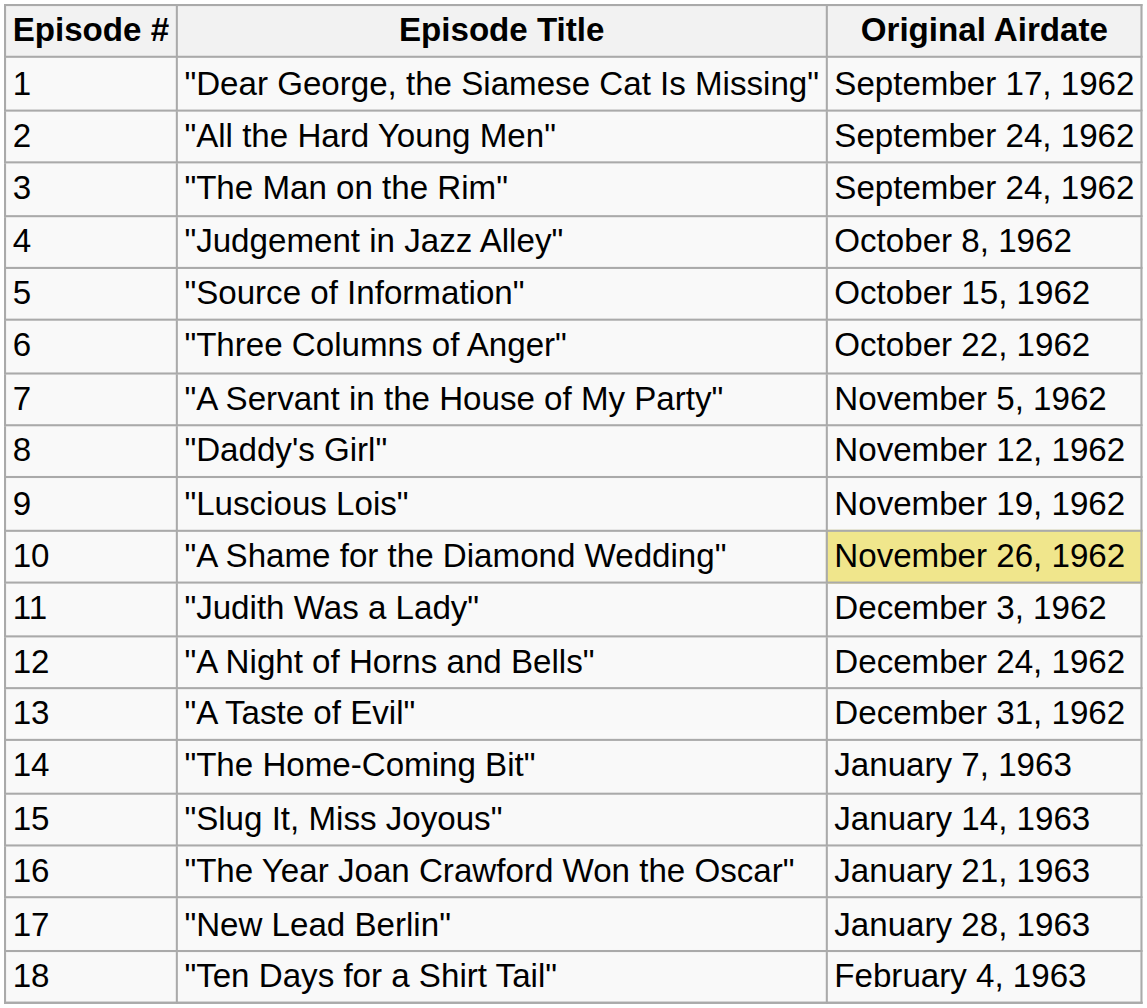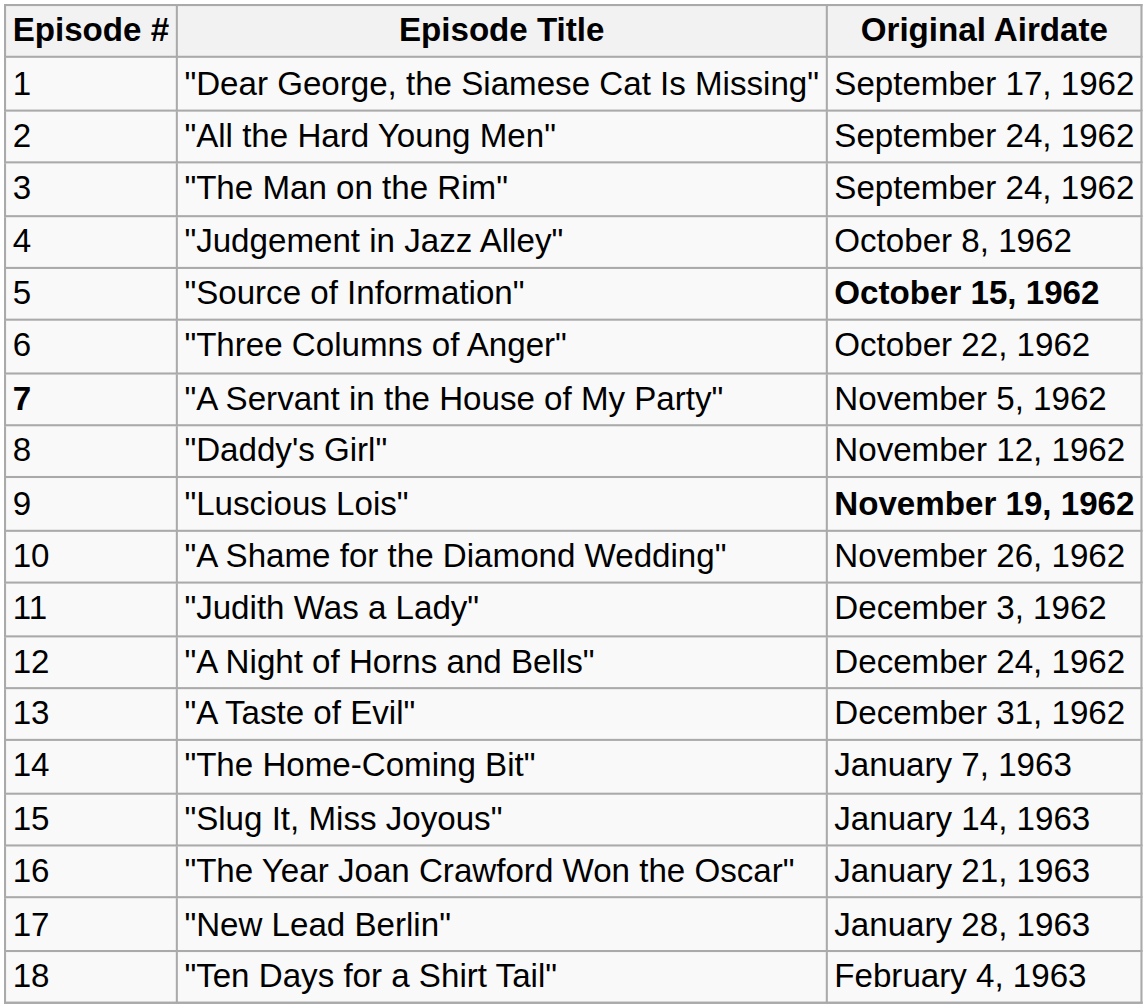(962, 293) normal -> (967, 293) bold
(22, 398) normal -> (22, 398) bold
(980, 503) normal -> (984, 503) bold
(980, 556) khaki background -> (980, 556) no background
